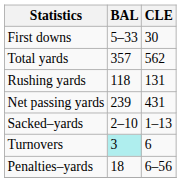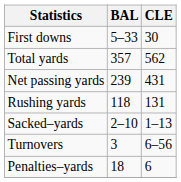rows swapped: (47, 80) <-> (56, 102)
(114, 145) paleturquoise background -> (114, 145) no background
(148, 145) 6 -> (158, 145) 6–56
(158, 166) 6–56 -> (148, 166) 6
